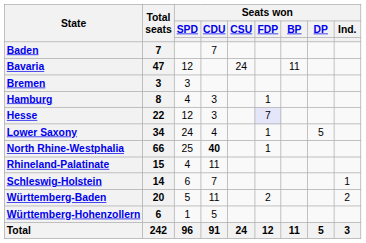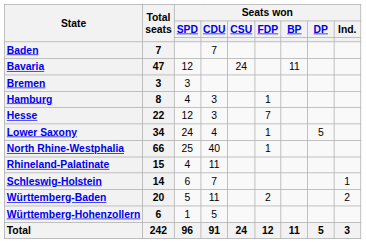(268, 116) lavender background -> (268, 116) no background
(214, 149) bold -> (214, 149) normal
